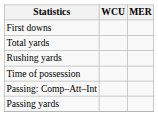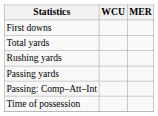rows swapped: (33, 104) <-> (43, 73)
